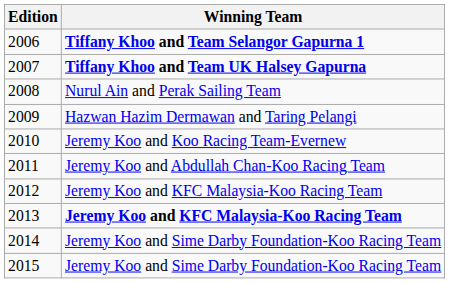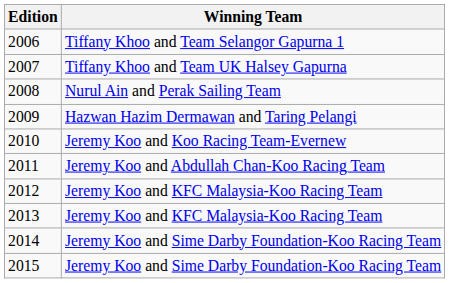(215, 41) bold -> (205, 41) normal
(216, 66) bold -> (206, 66) normal
(233, 215) bold -> (224, 215) normal
